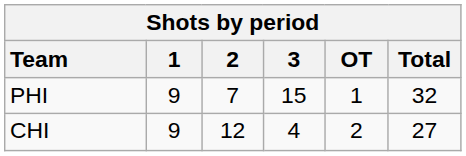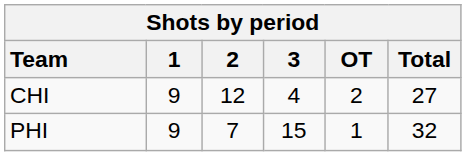rows swapped: (30, 131) <-> (29, 95)
